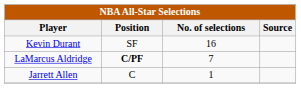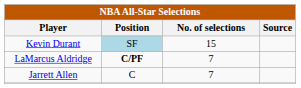(132, 43) no background -> (132, 43) lightblue background
(211, 43) 16 -> (211, 43) 15
(211, 75) 1 -> (211, 75) 7
